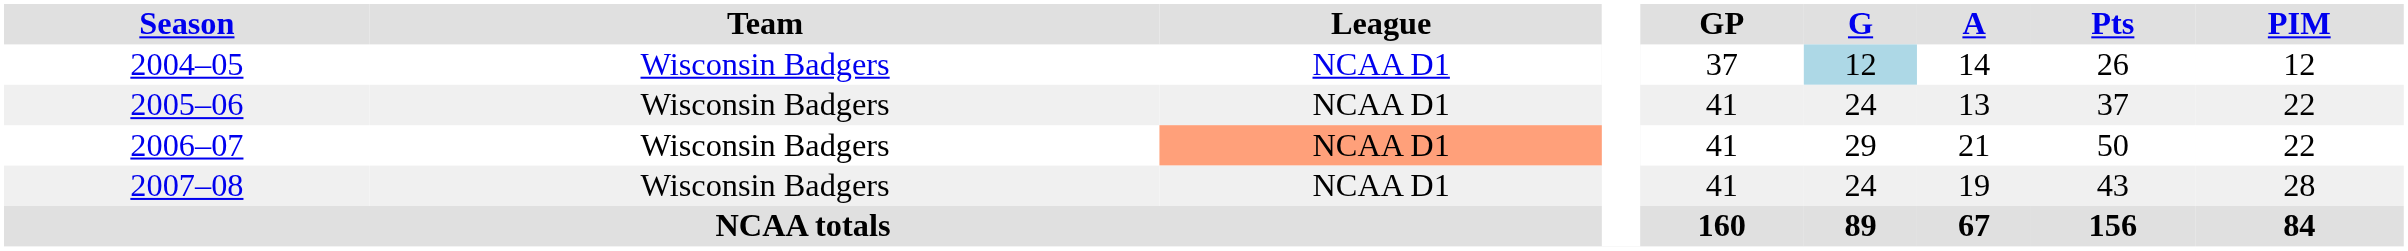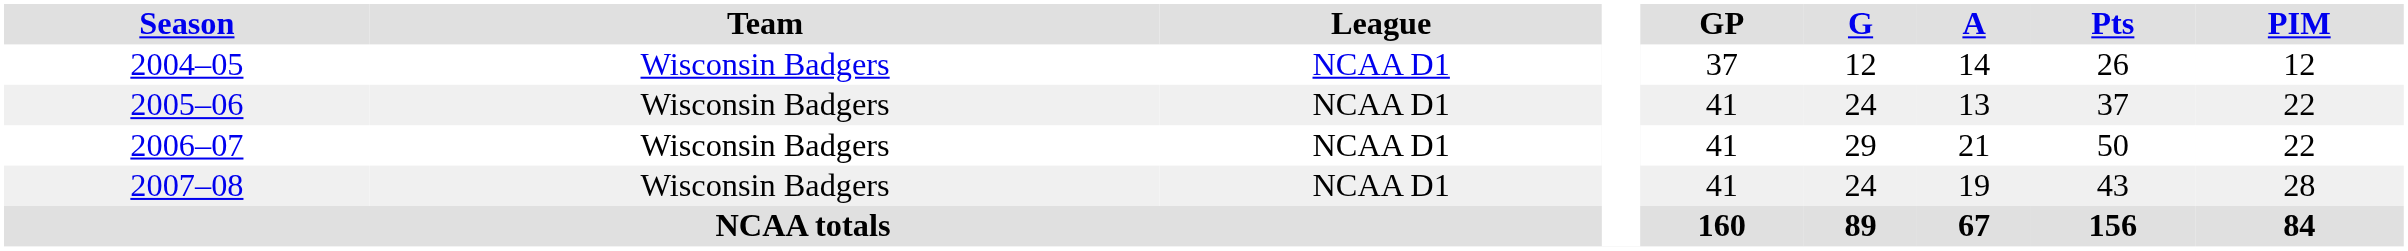(1861, 64) lightblue background -> (1861, 64) no background
(1381, 144) lightsalmon background -> (1381, 144) no background
